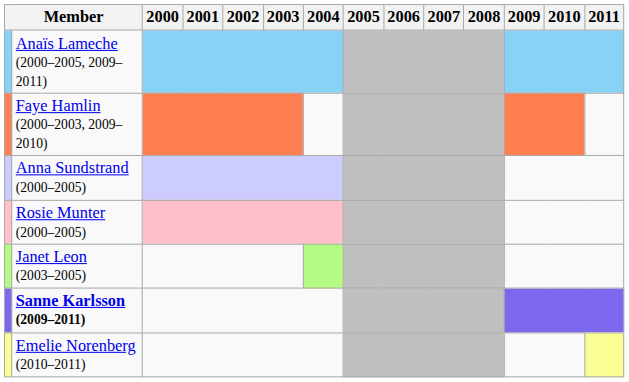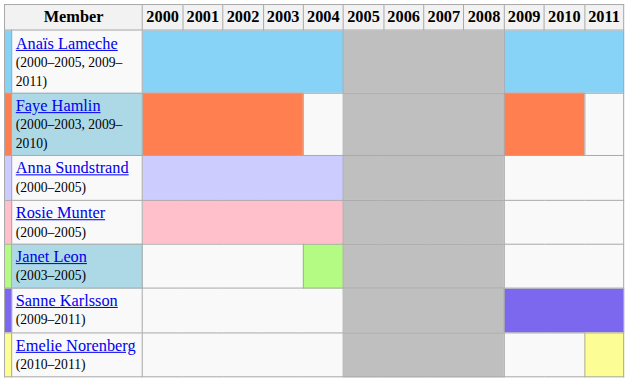(69, 124) no background -> (69, 124) lightblue background
(51, 266) no background -> (51, 266) lightblue background
(70, 310) bold -> (67, 310) normal
